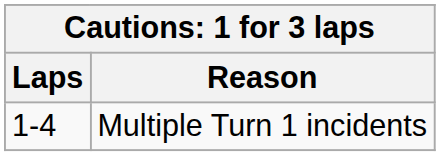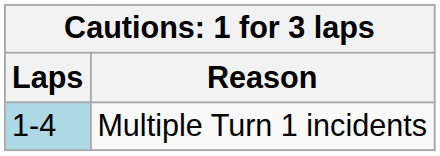(34, 125) no background -> (34, 125) lightblue background
